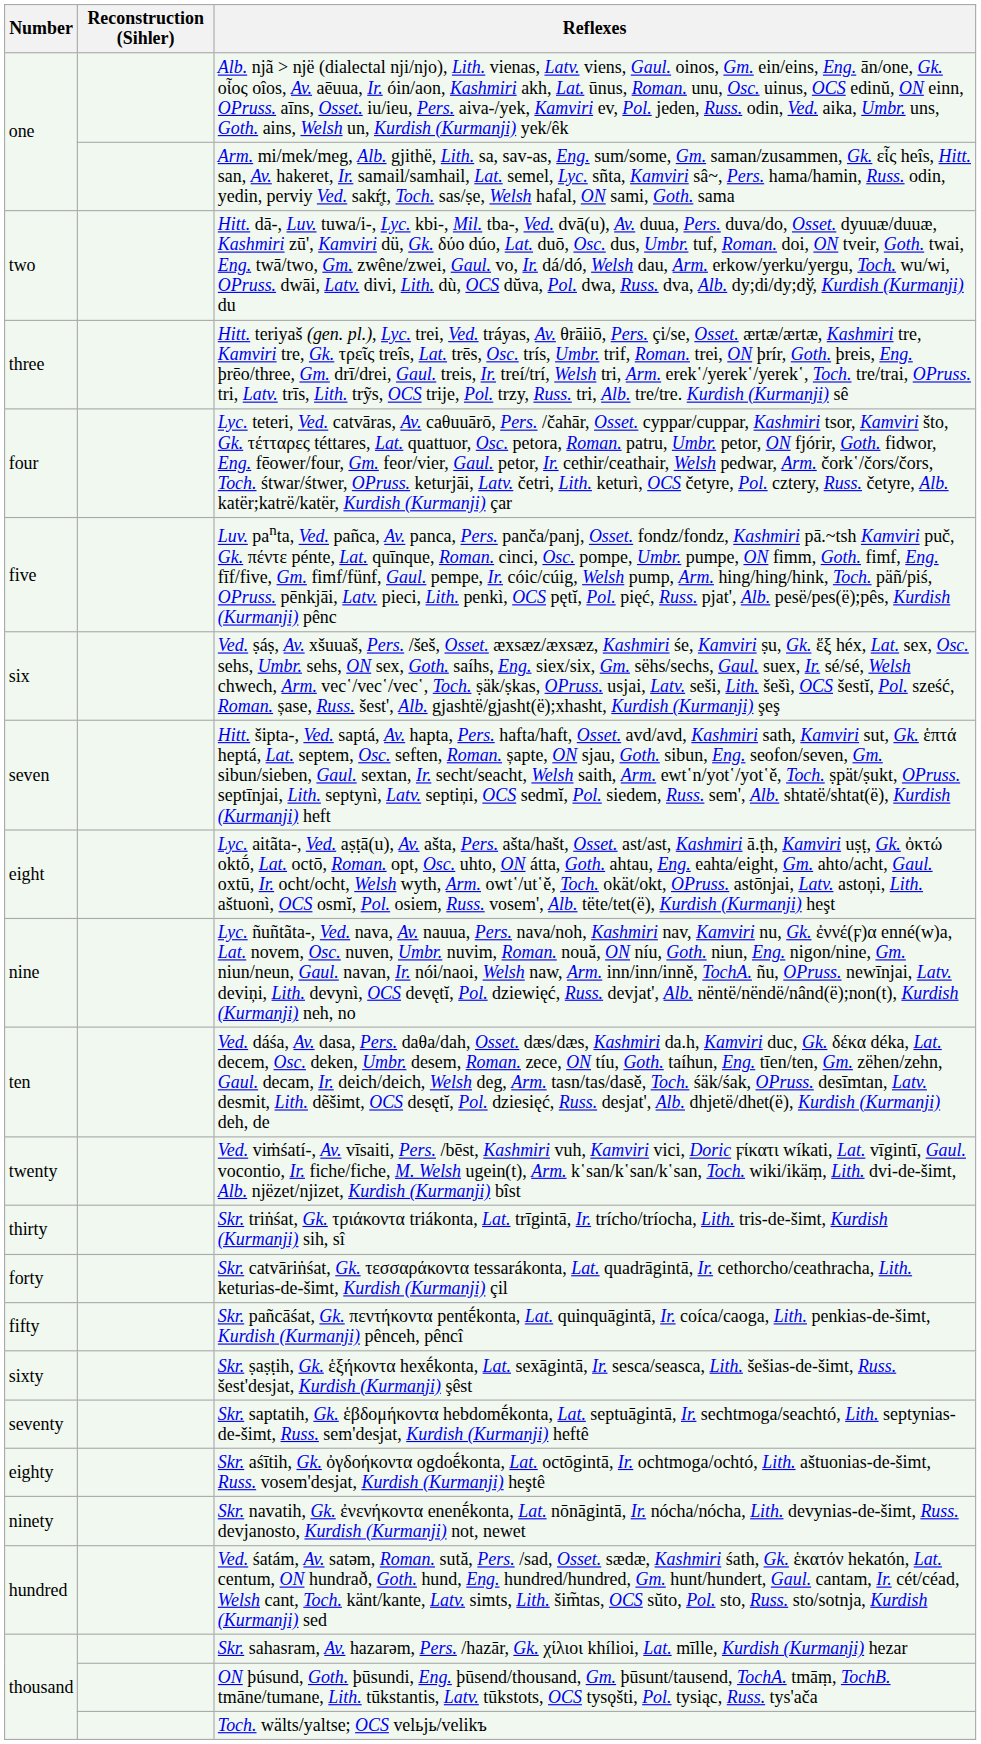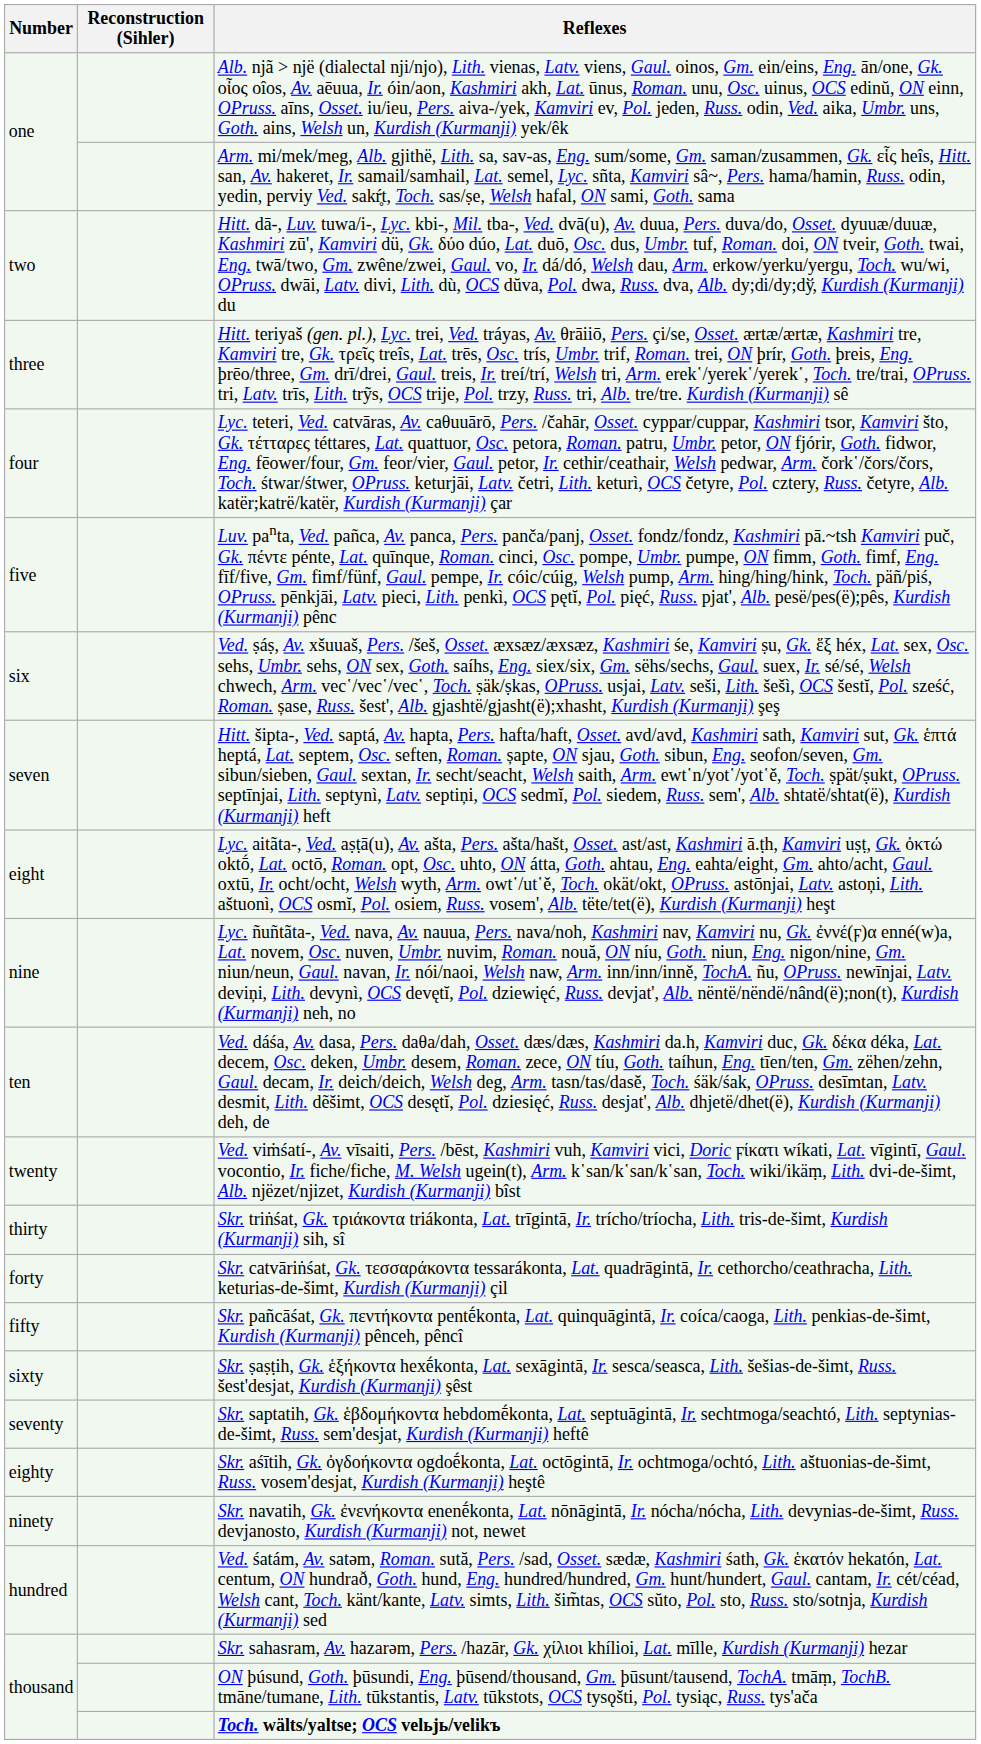(352, 1725) normal -> (359, 1725) bold
